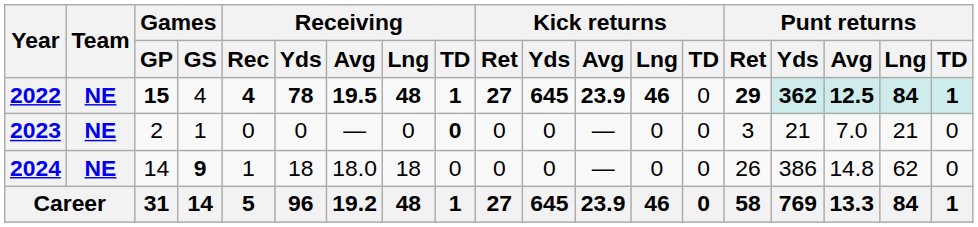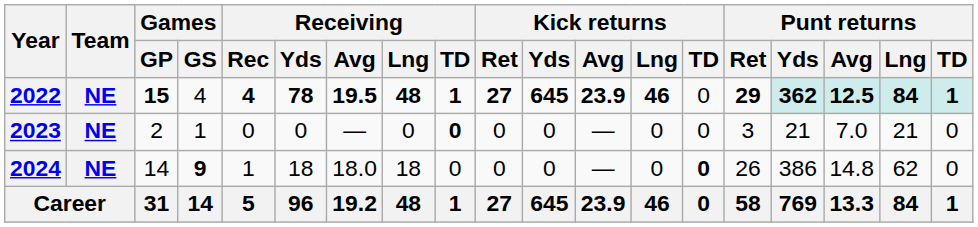(704, 167) normal -> (704, 167) bold
